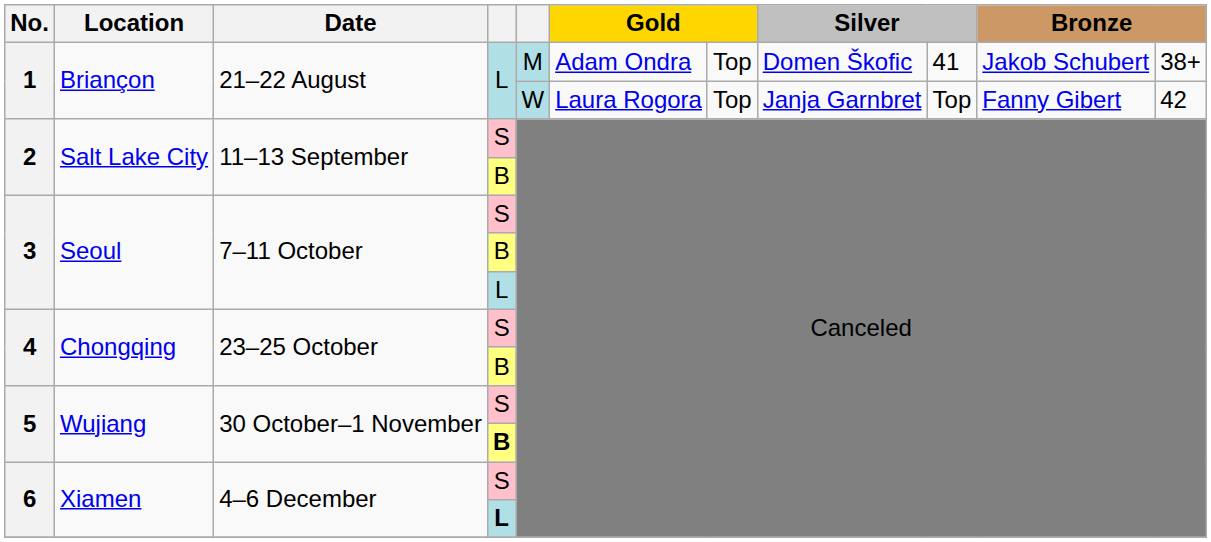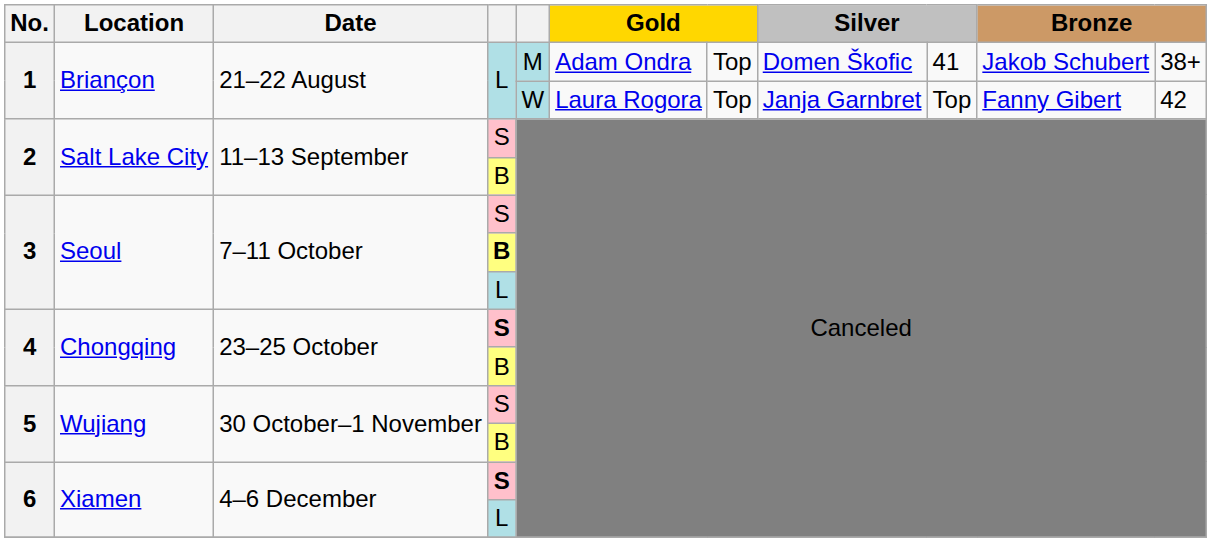(502, 251) normal -> (502, 251) bold
(502, 328) normal -> (502, 328) bold
(502, 442) bold -> (502, 442) normal
(502, 480) normal -> (502, 480) bold
(502, 518) bold -> (502, 518) normal
